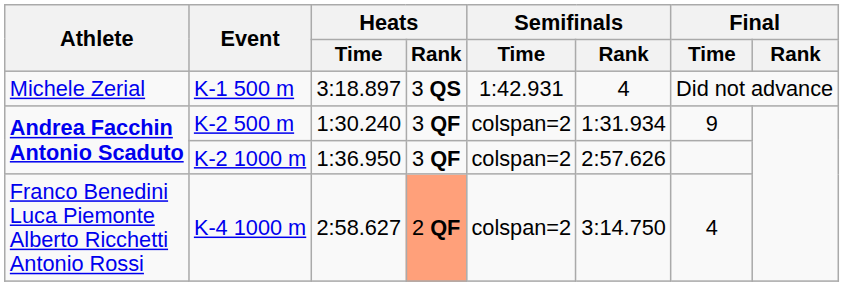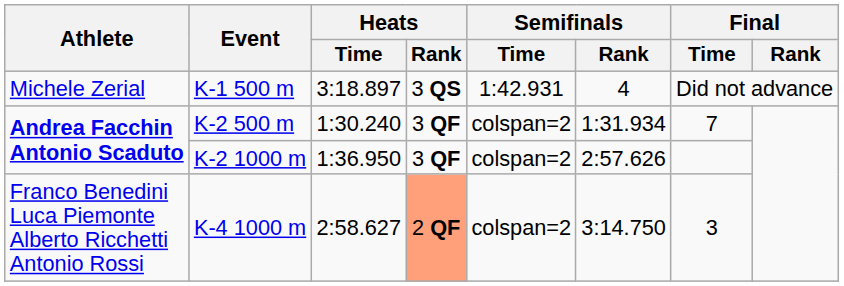(712, 123) 9 -> (712, 123) 7
(712, 228) 4 -> (712, 228) 3
